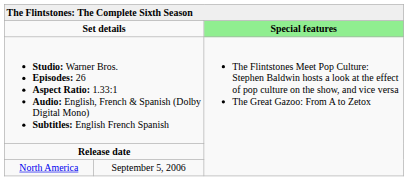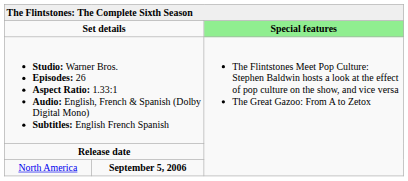(149, 167) normal -> (148, 167) bold
